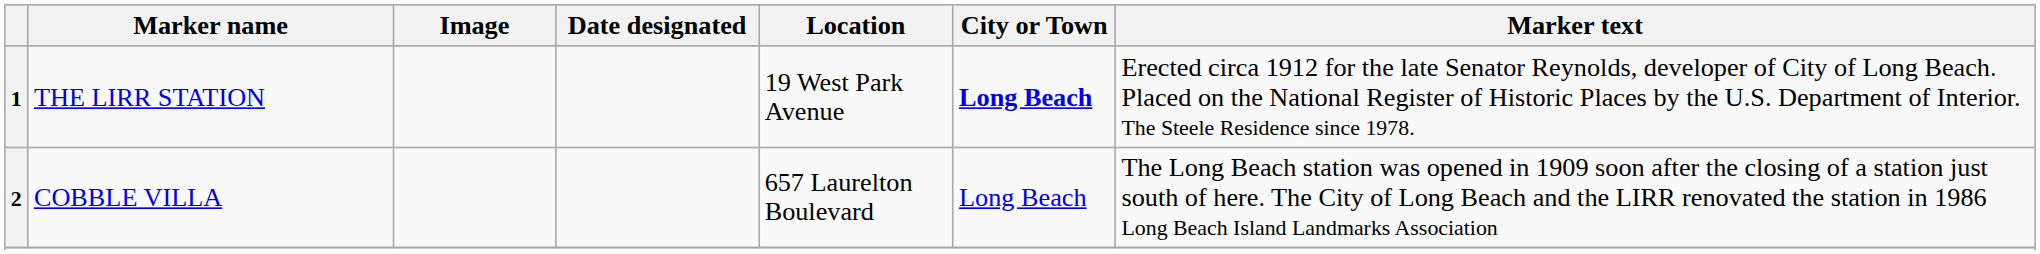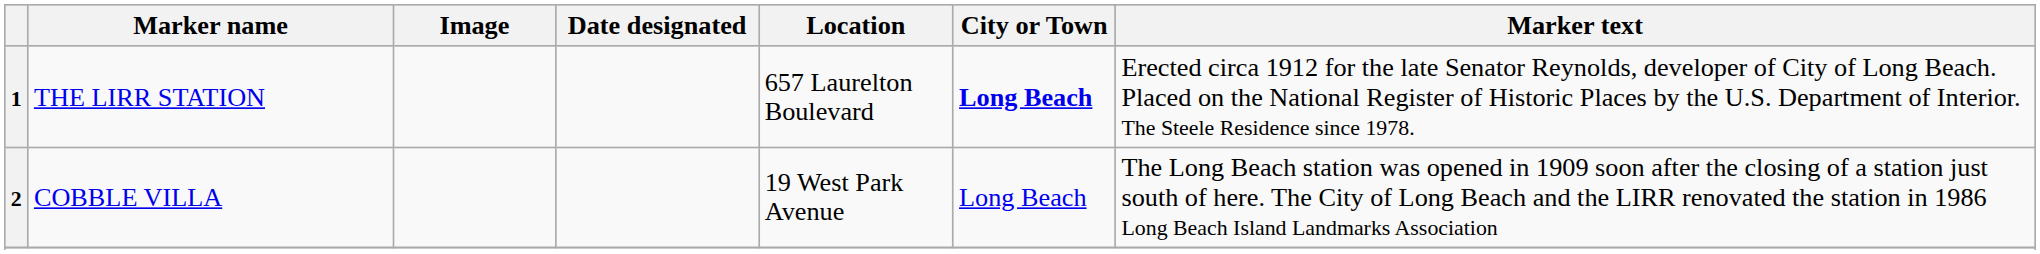(834, 96) 19 West Park Avenue -> (839, 96) 657 Laurelton Boulevard
(839, 197) 657 Laurelton Boulevard -> (834, 197) 19 West Park Avenue
